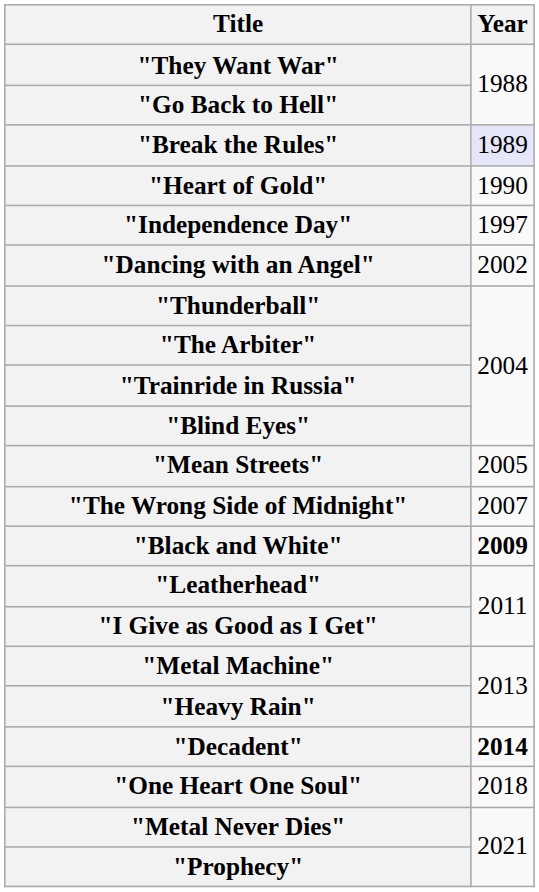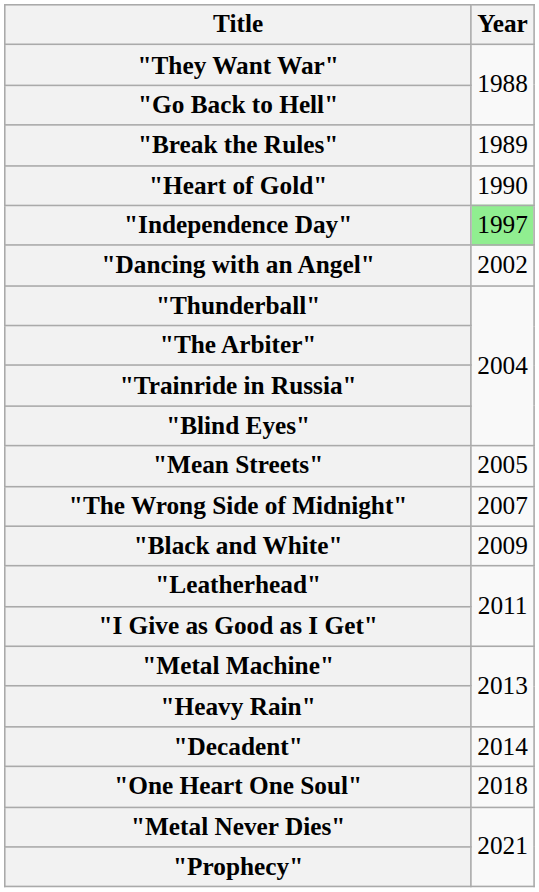(503, 144) lavender background -> (503, 144) no background
(503, 225) no background -> (503, 225) lightgreen background
(503, 545) bold -> (503, 545) normal
(503, 746) bold -> (503, 746) normal
